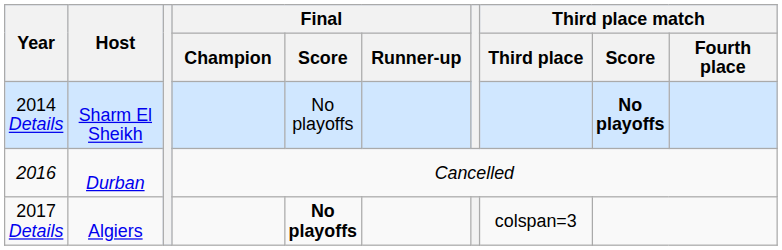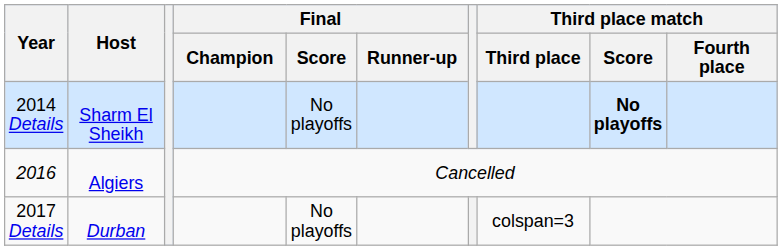(115, 183) Durban -> (116, 183) Algiers
(115, 231) Algiers -> (116, 231) Durban
(323, 221) bold -> (321, 221) normal
